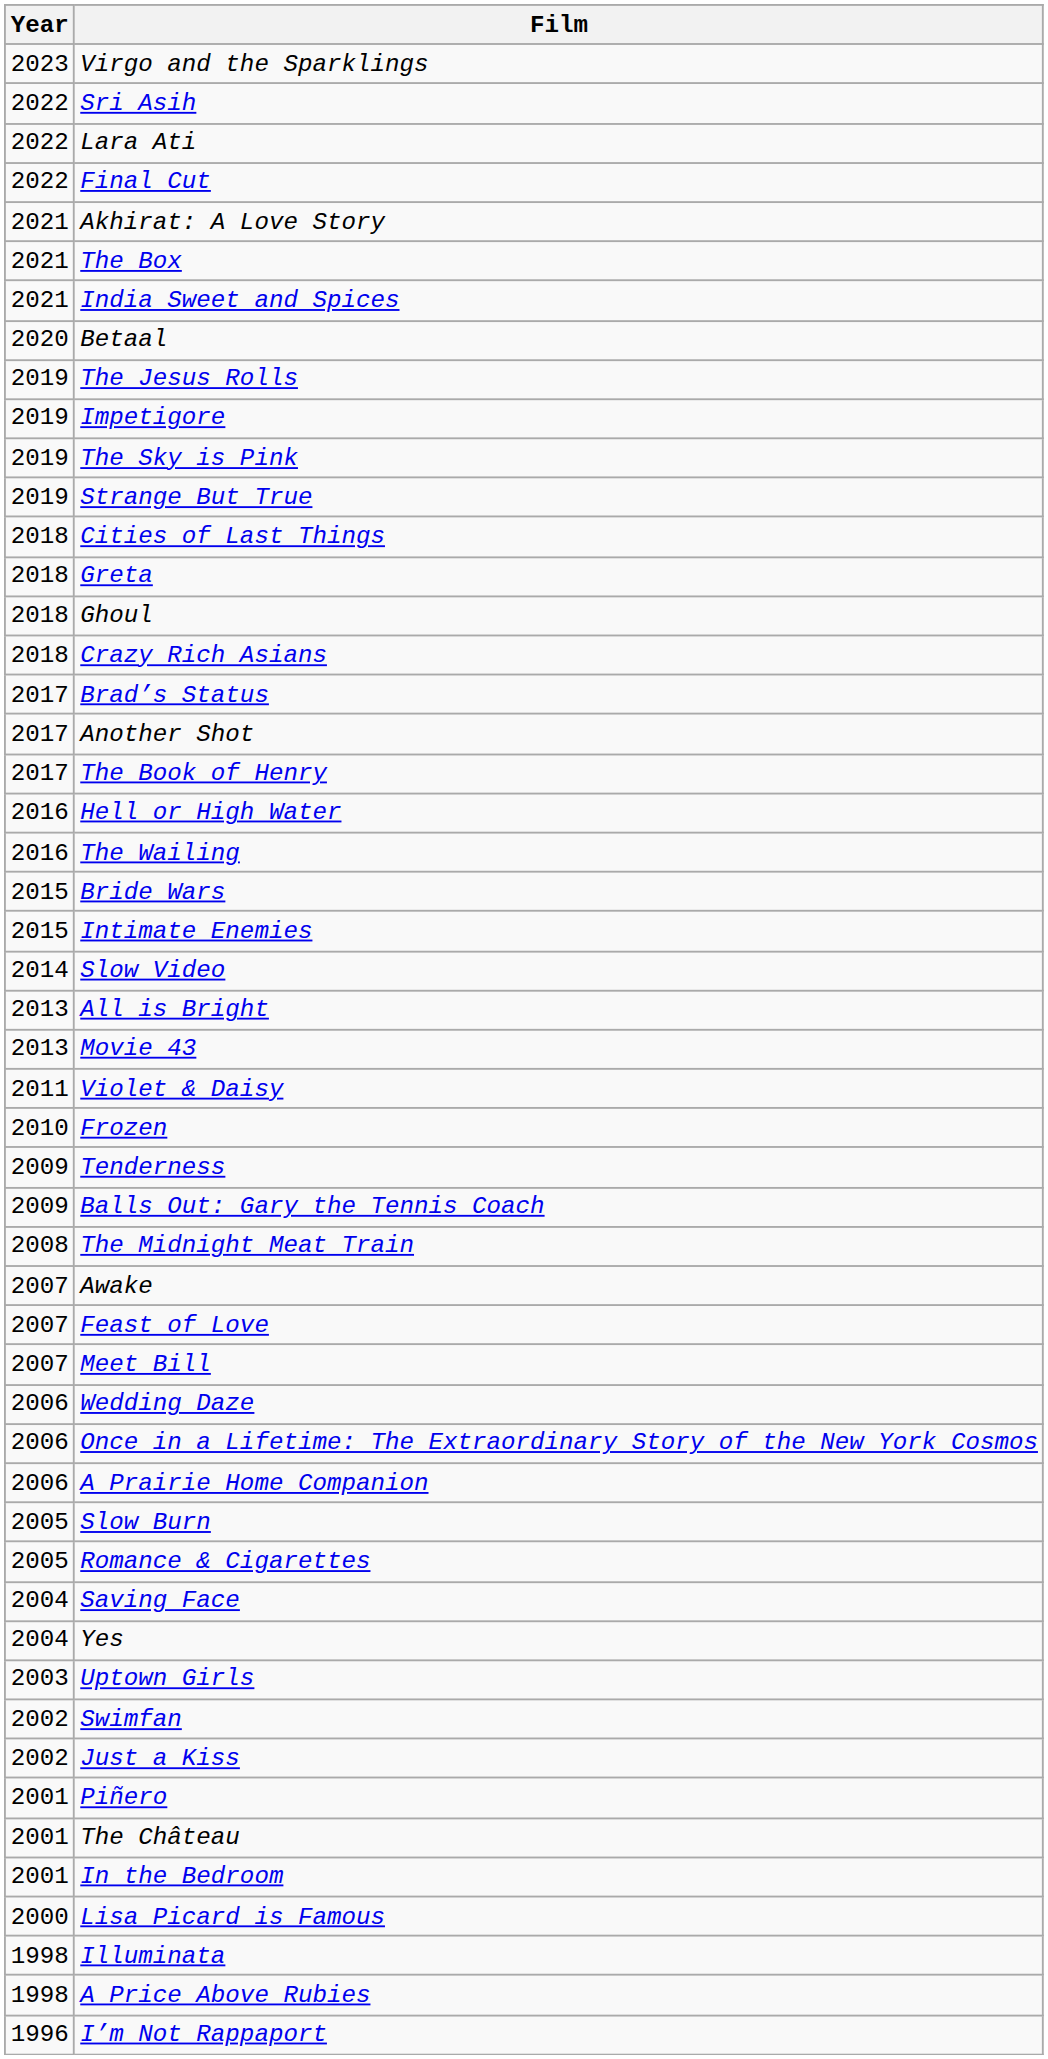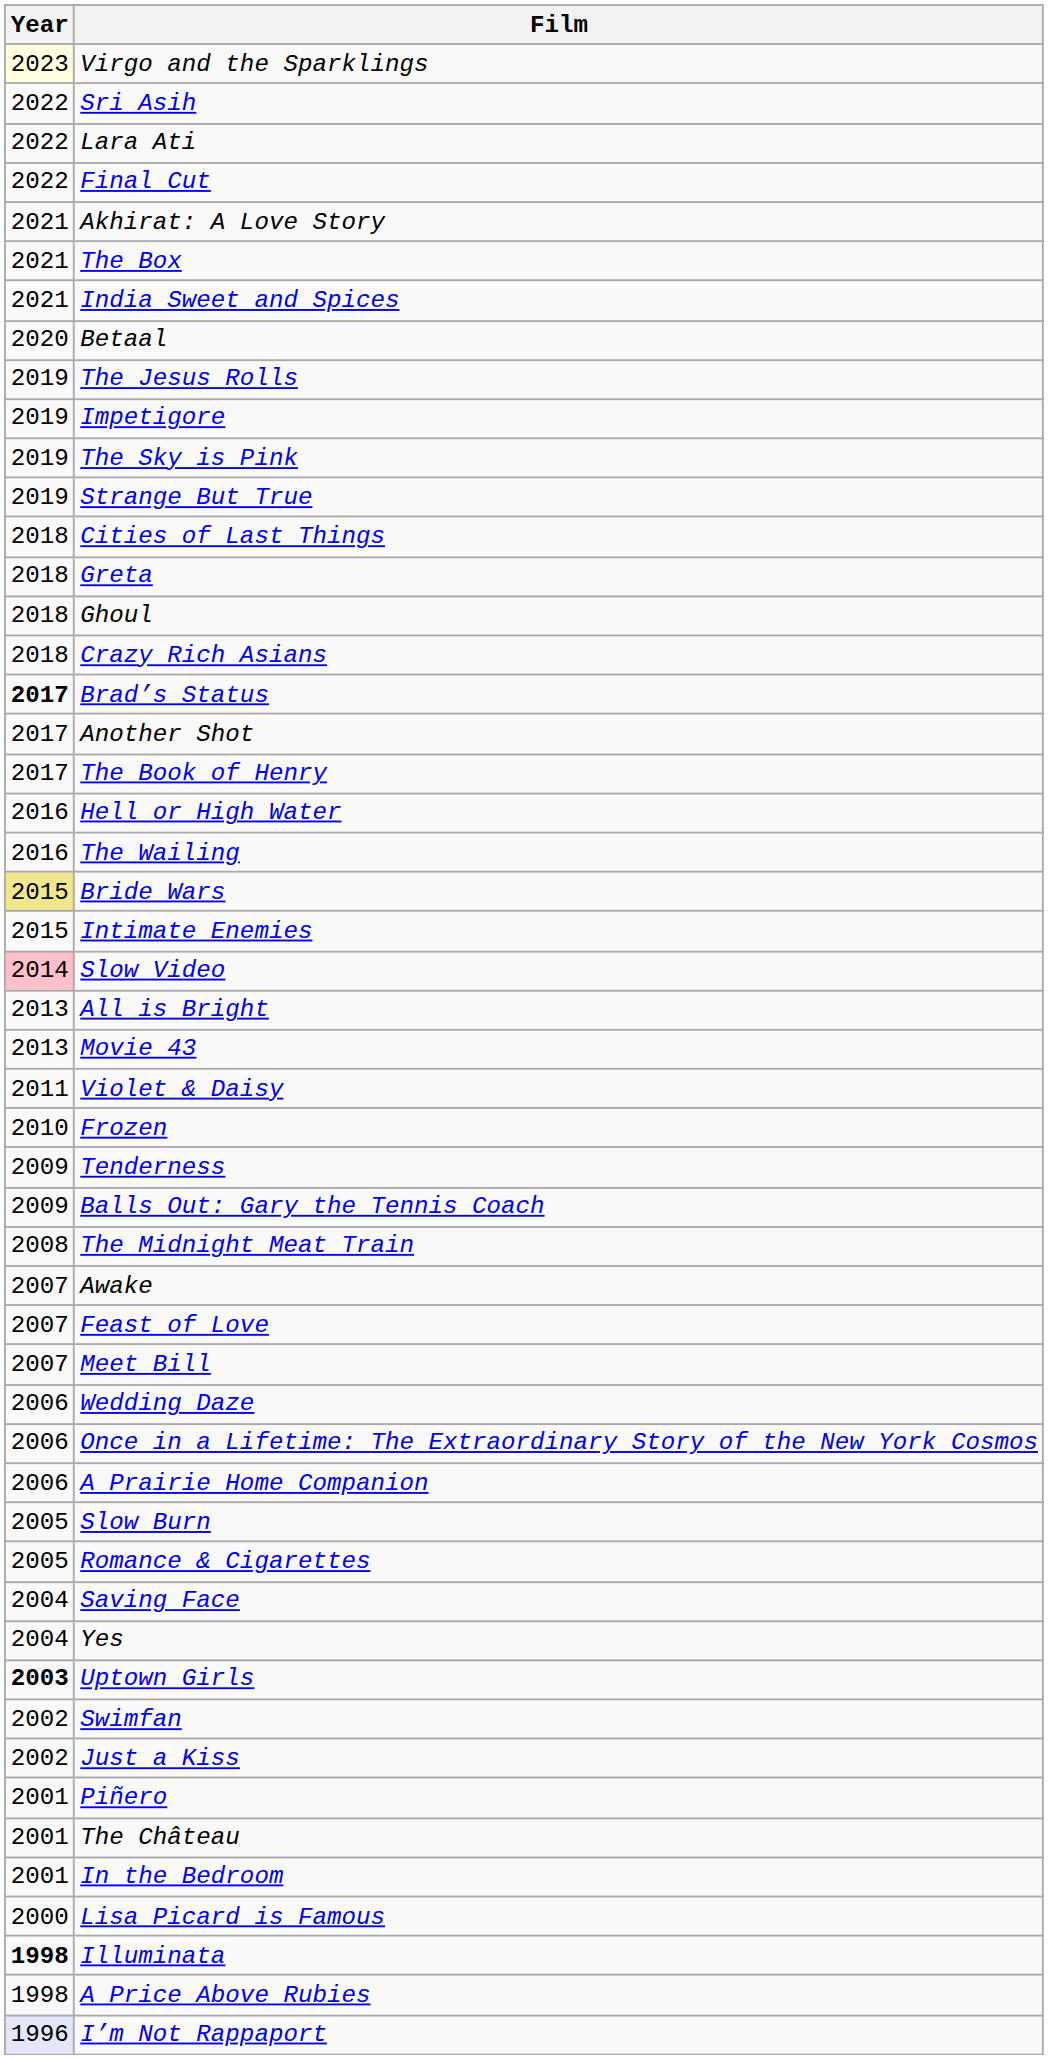(40, 64) no background -> (40, 64) lightyellow background
(40, 695) normal -> (40, 695) bold
(40, 892) no background -> (40, 892) khaki background
(40, 970) no background -> (40, 970) pink background
(40, 1680) normal -> (40, 1680) bold
(40, 1956) normal -> (40, 1956) bold
(40, 2034) no background -> (40, 2034) lavender background
